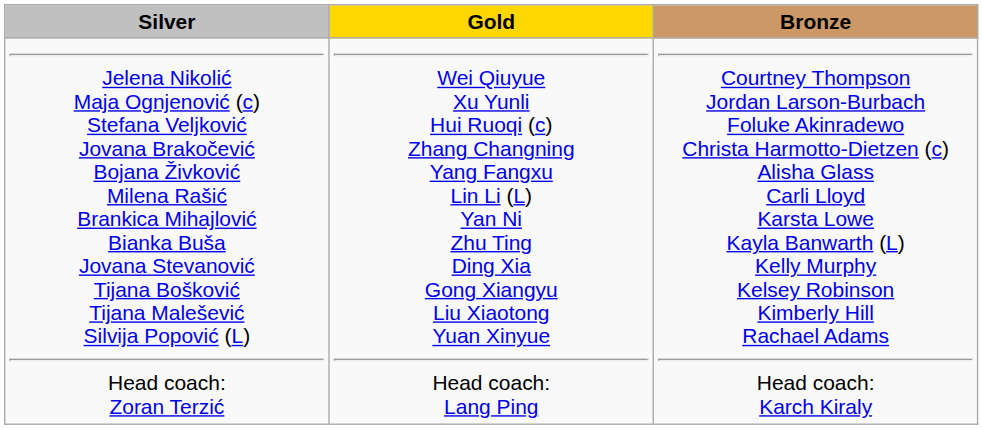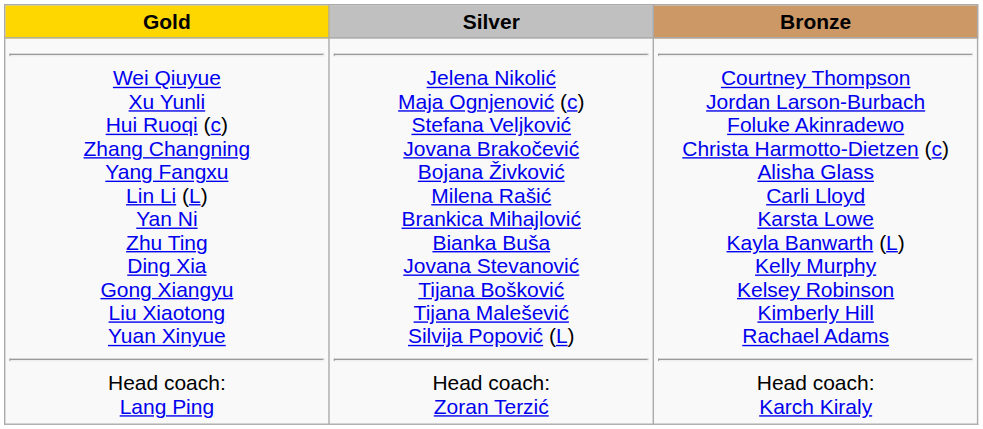columns swapped: (491, 21) <-> (167, 21)
